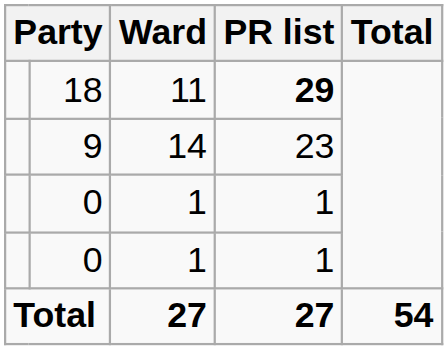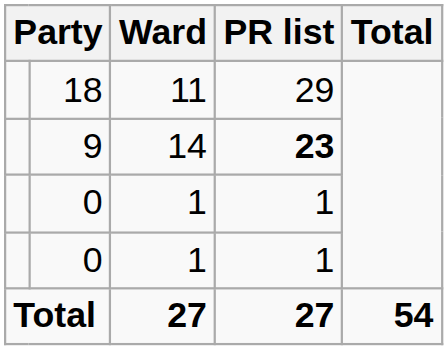(315, 89) bold -> (315, 89) normal
(315, 145) normal -> (315, 145) bold
